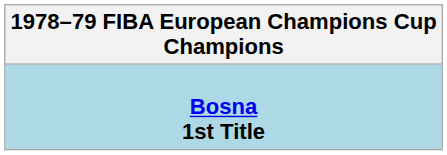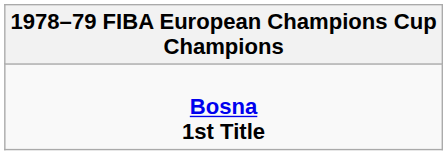(224, 119) lightblue background -> (224, 119) no background
